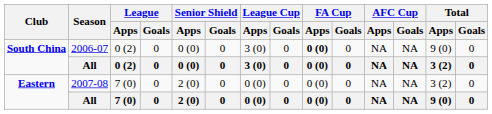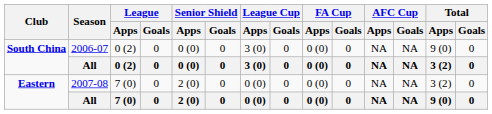(317, 48) bold -> (317, 48) normal
